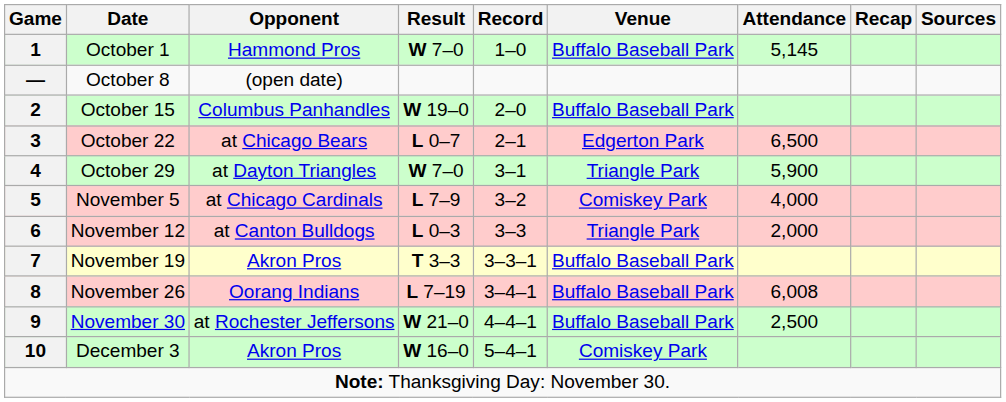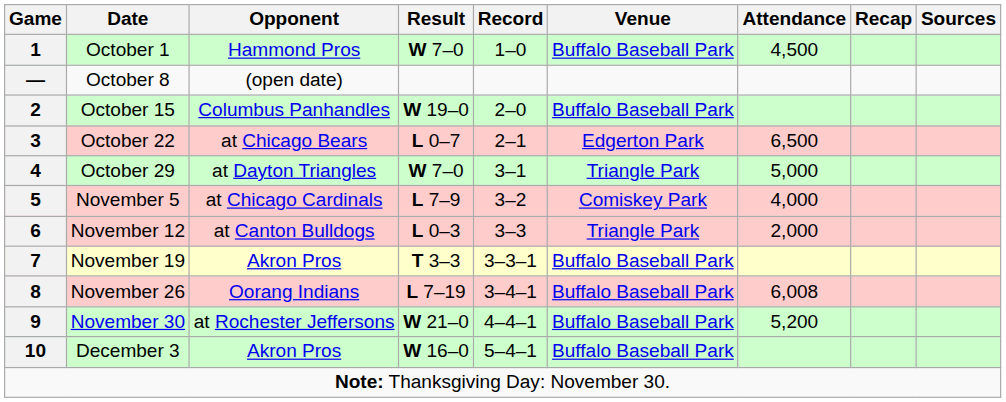(794, 49) 5,145 -> (794, 49) 4,500
(794, 170) 5,900 -> (794, 170) 5,000
(794, 321) 2,500 -> (794, 321) 5,200
(643, 351) Comiskey Park -> (643, 351) Buffalo Baseball Park
